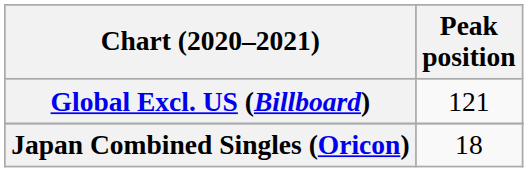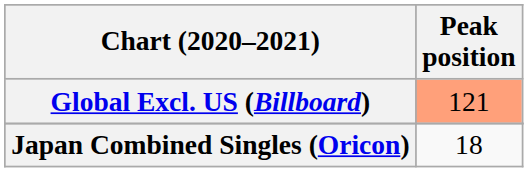(469, 100) no background -> (469, 100) lightsalmon background
